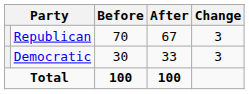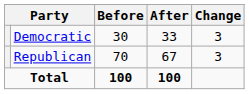rows swapped: (52, 36) <-> (52, 57)
